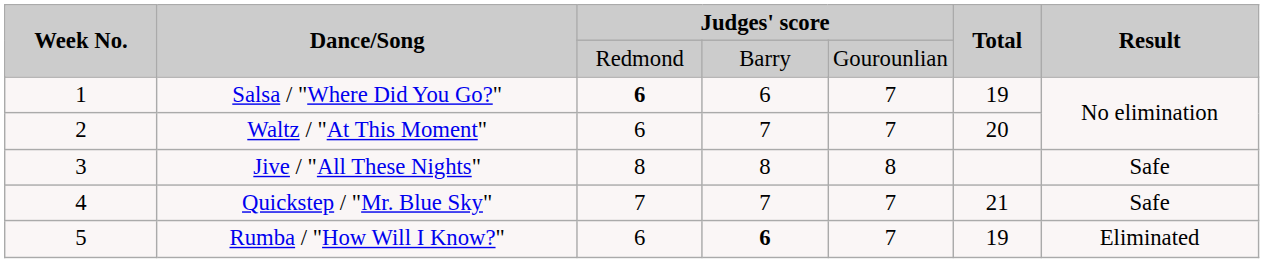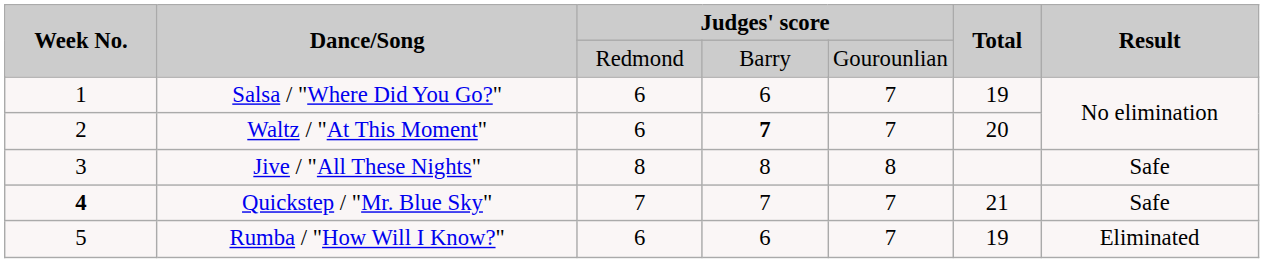(640, 94) bold -> (640, 94) normal
(765, 130) normal -> (765, 130) bold
(81, 202) normal -> (81, 202) bold
(765, 238) bold -> (765, 238) normal
